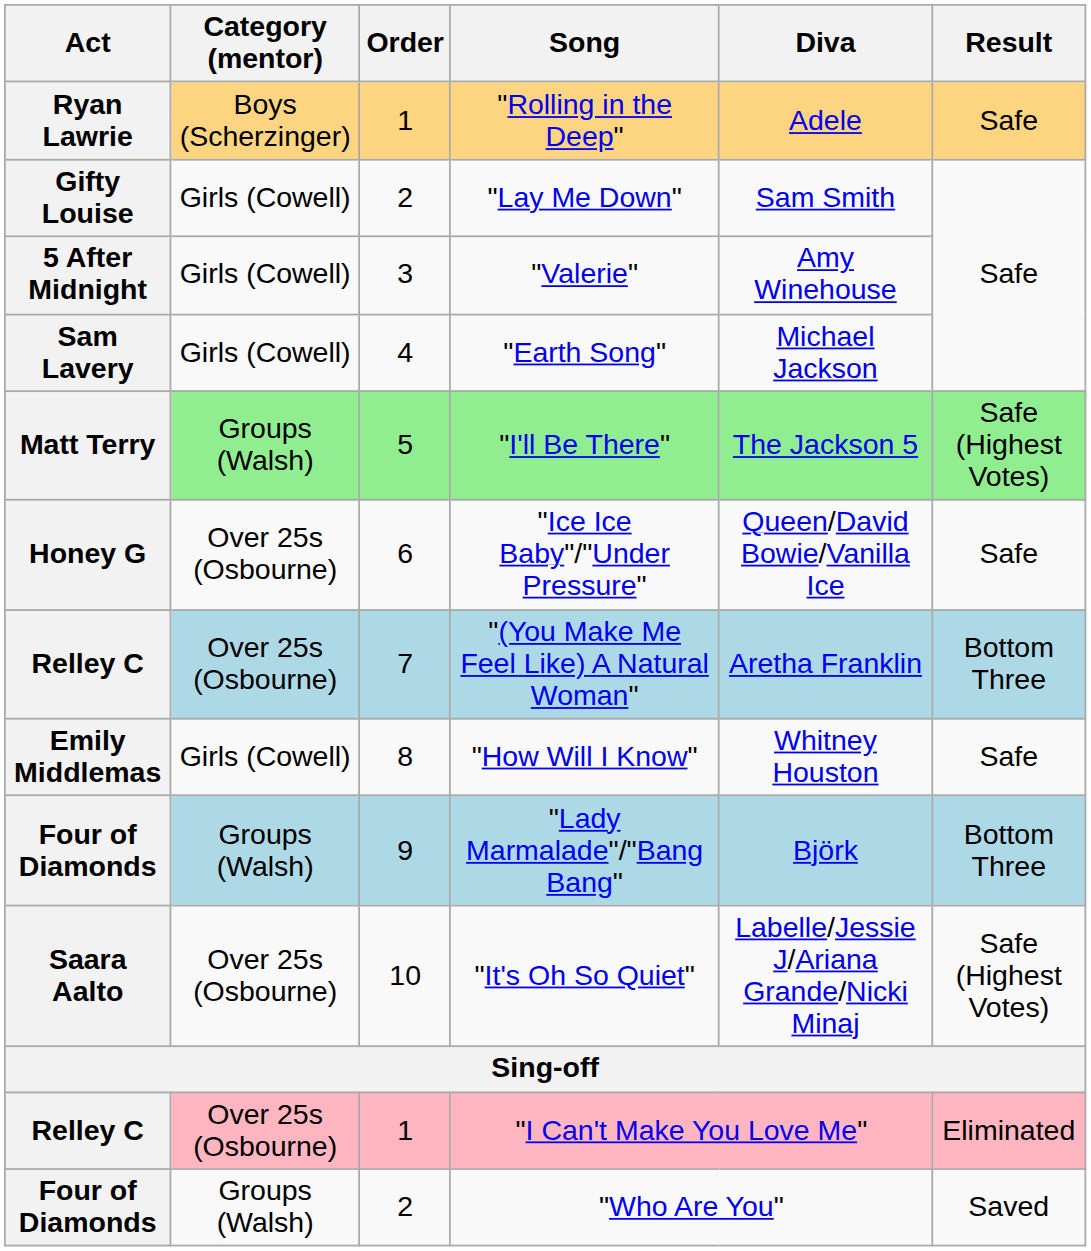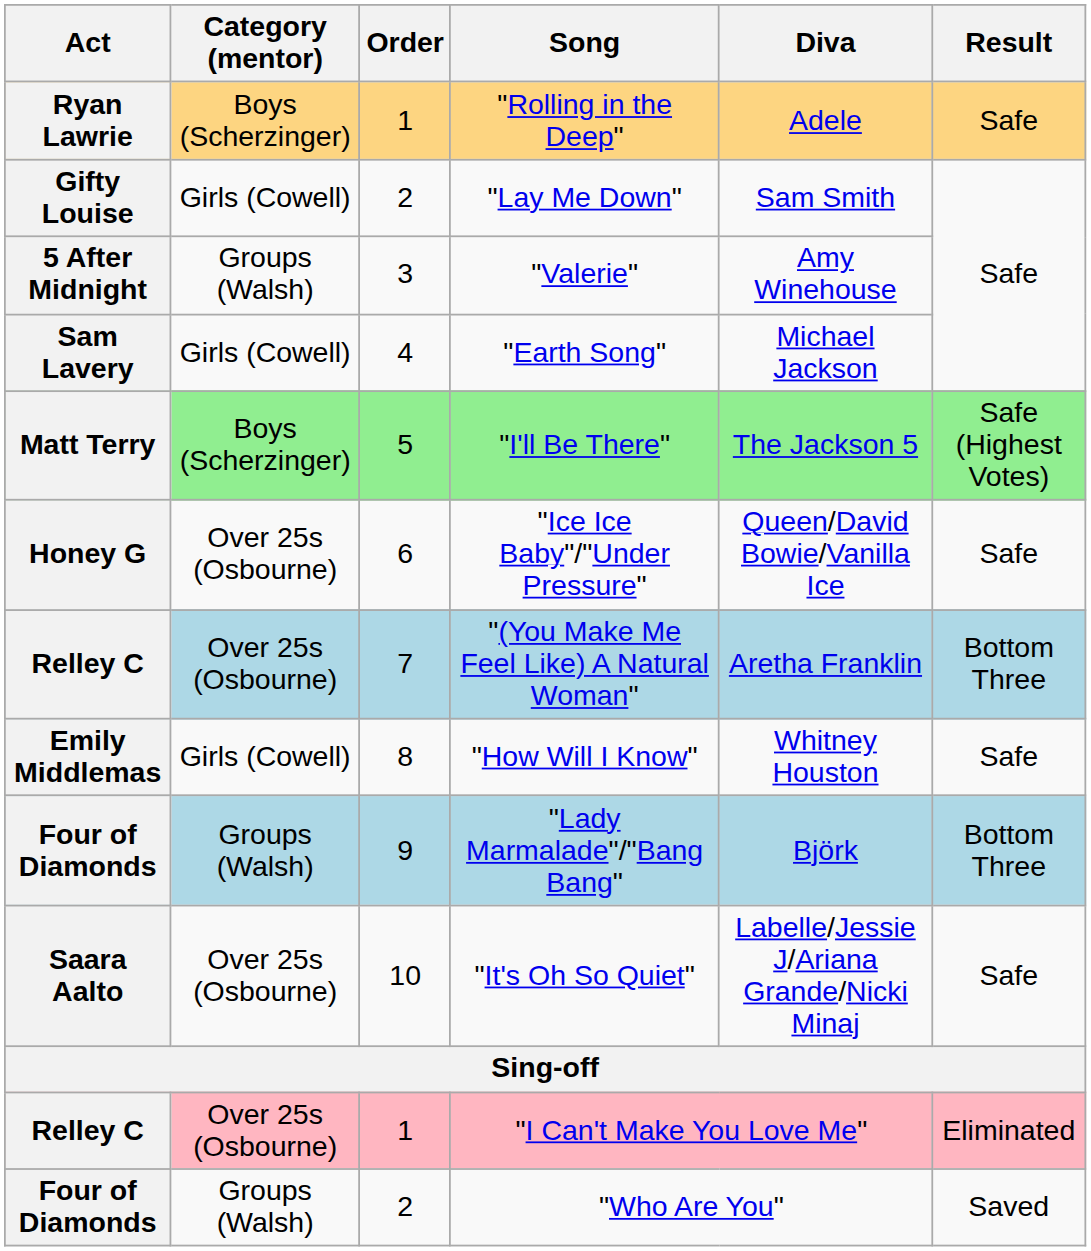(265, 274) Girls (Cowell) -> (265, 274) Groups (Walsh)
(265, 445) Groups (Walsh) -> (265, 445) Boys (Scherzinger)
(1009, 975) Safe (Highest Votes) -> (1009, 975) Safe
